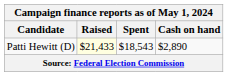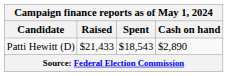(97, 46) lightyellow background -> (97, 46) no background
